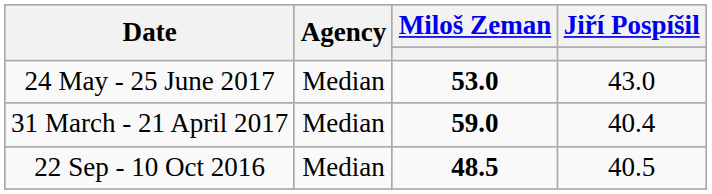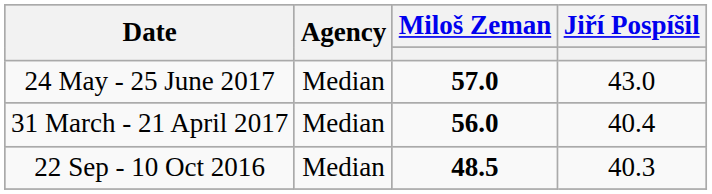(475, 81) 53.0 -> (475, 81) 57.0
(475, 124) 59.0 -> (475, 124) 56.0
(632, 167) 40.5 -> (632, 167) 40.3
